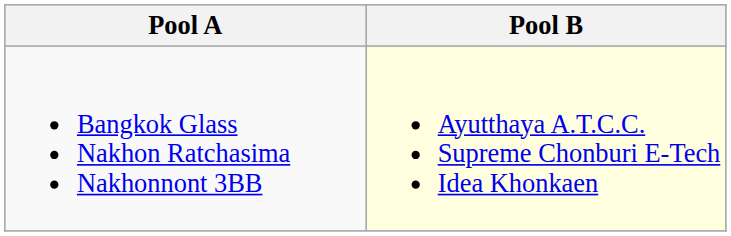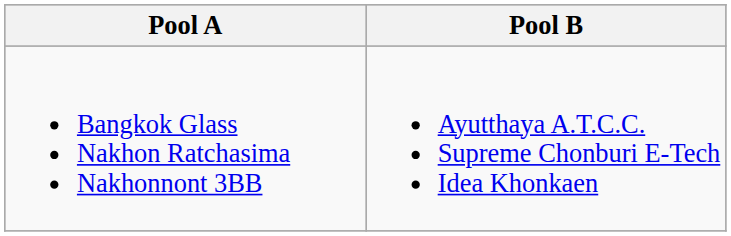(546, 153) lightyellow background -> (546, 153) no background
